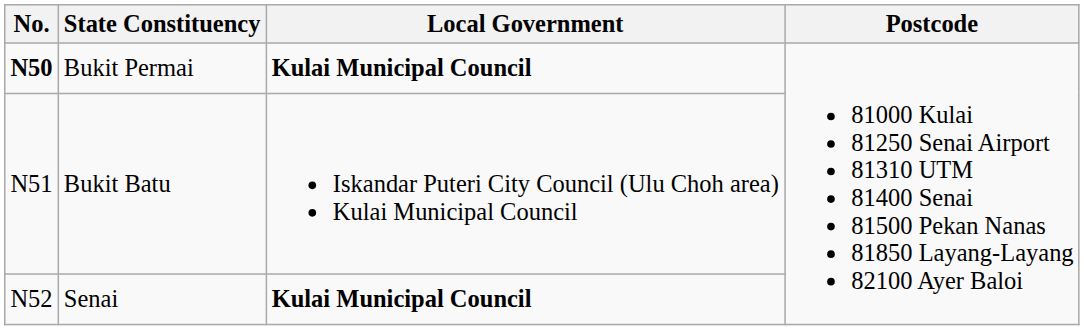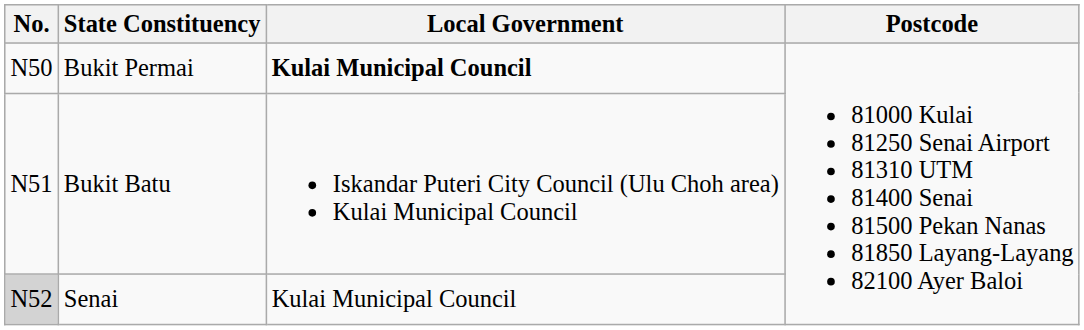(31, 68) bold -> (31, 68) normal
(31, 299) no background -> (31, 299) lightgrey background
(402, 299) bold -> (394, 299) normal
